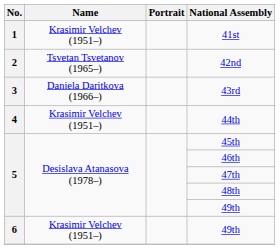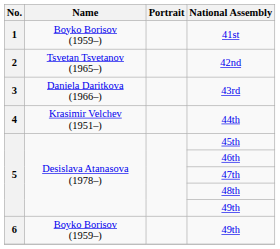(85, 35) Krasimir Velchev (1951–) -> (85, 35) Boyko Borisov (1959–)
(85, 230) Krasimir Velchev (1951–) -> (85, 230) Boyko Borisov (1959–)
